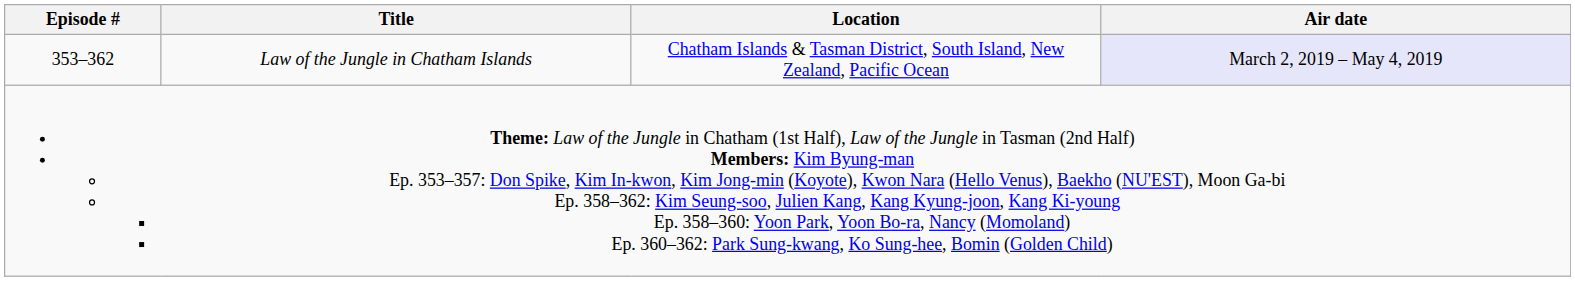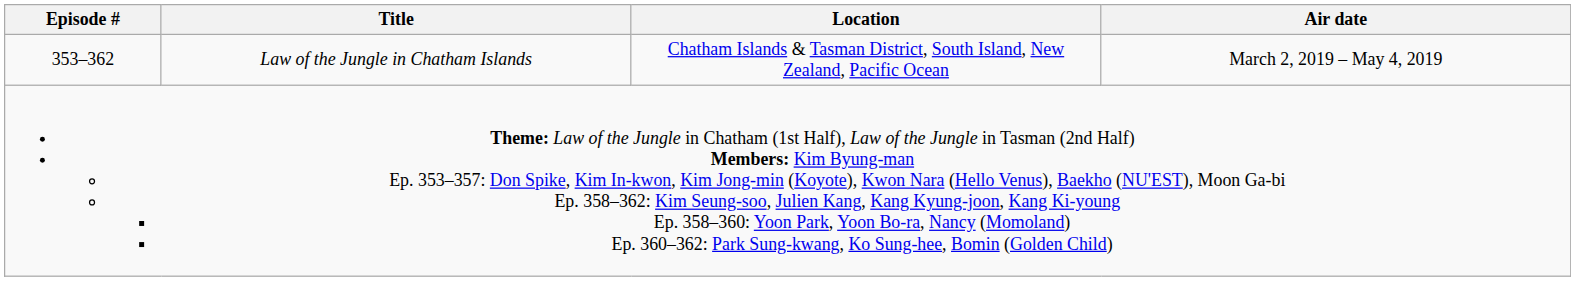(1336, 59) lavender background -> (1336, 59) no background
